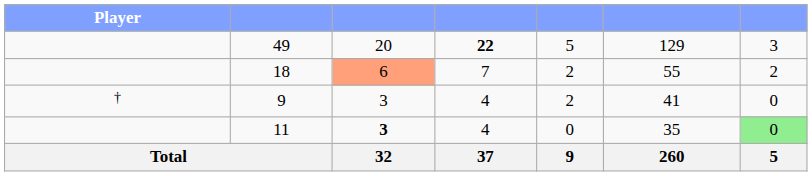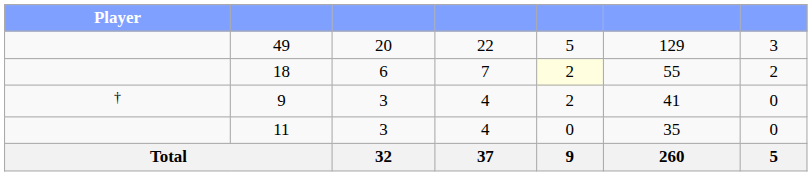(485, 44) bold -> (485, 44) normal
(383, 71) lightsalmon background -> (383, 71) no background
(570, 71) no background -> (570, 71) lightyellow background
(383, 130) bold -> (383, 130) normal
(774, 130) lightgreen background -> (774, 130) no background
